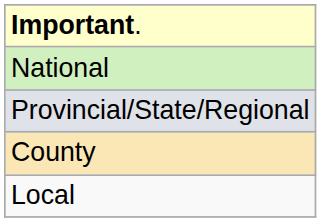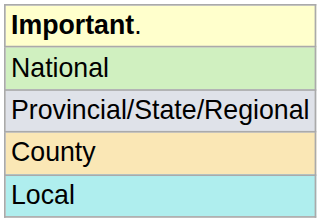(43, 195) no background -> (43, 195) paleturquoise background
